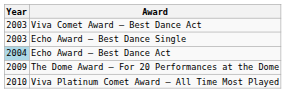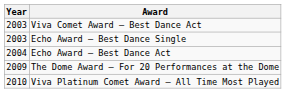(17, 53) lightblue background -> (17, 53) no background
